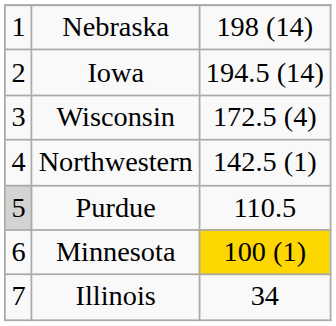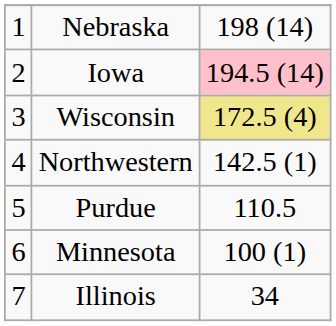(265, 72) no background -> (265, 72) pink background
(265, 117) no background -> (265, 117) khaki background
(18, 206) lightgrey background -> (18, 206) no background
(265, 251) gold background -> (265, 251) no background
